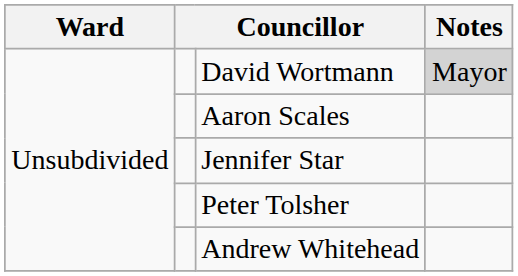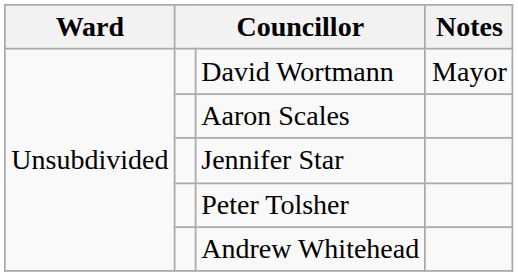(469, 71) lightgrey background -> (469, 71) no background
